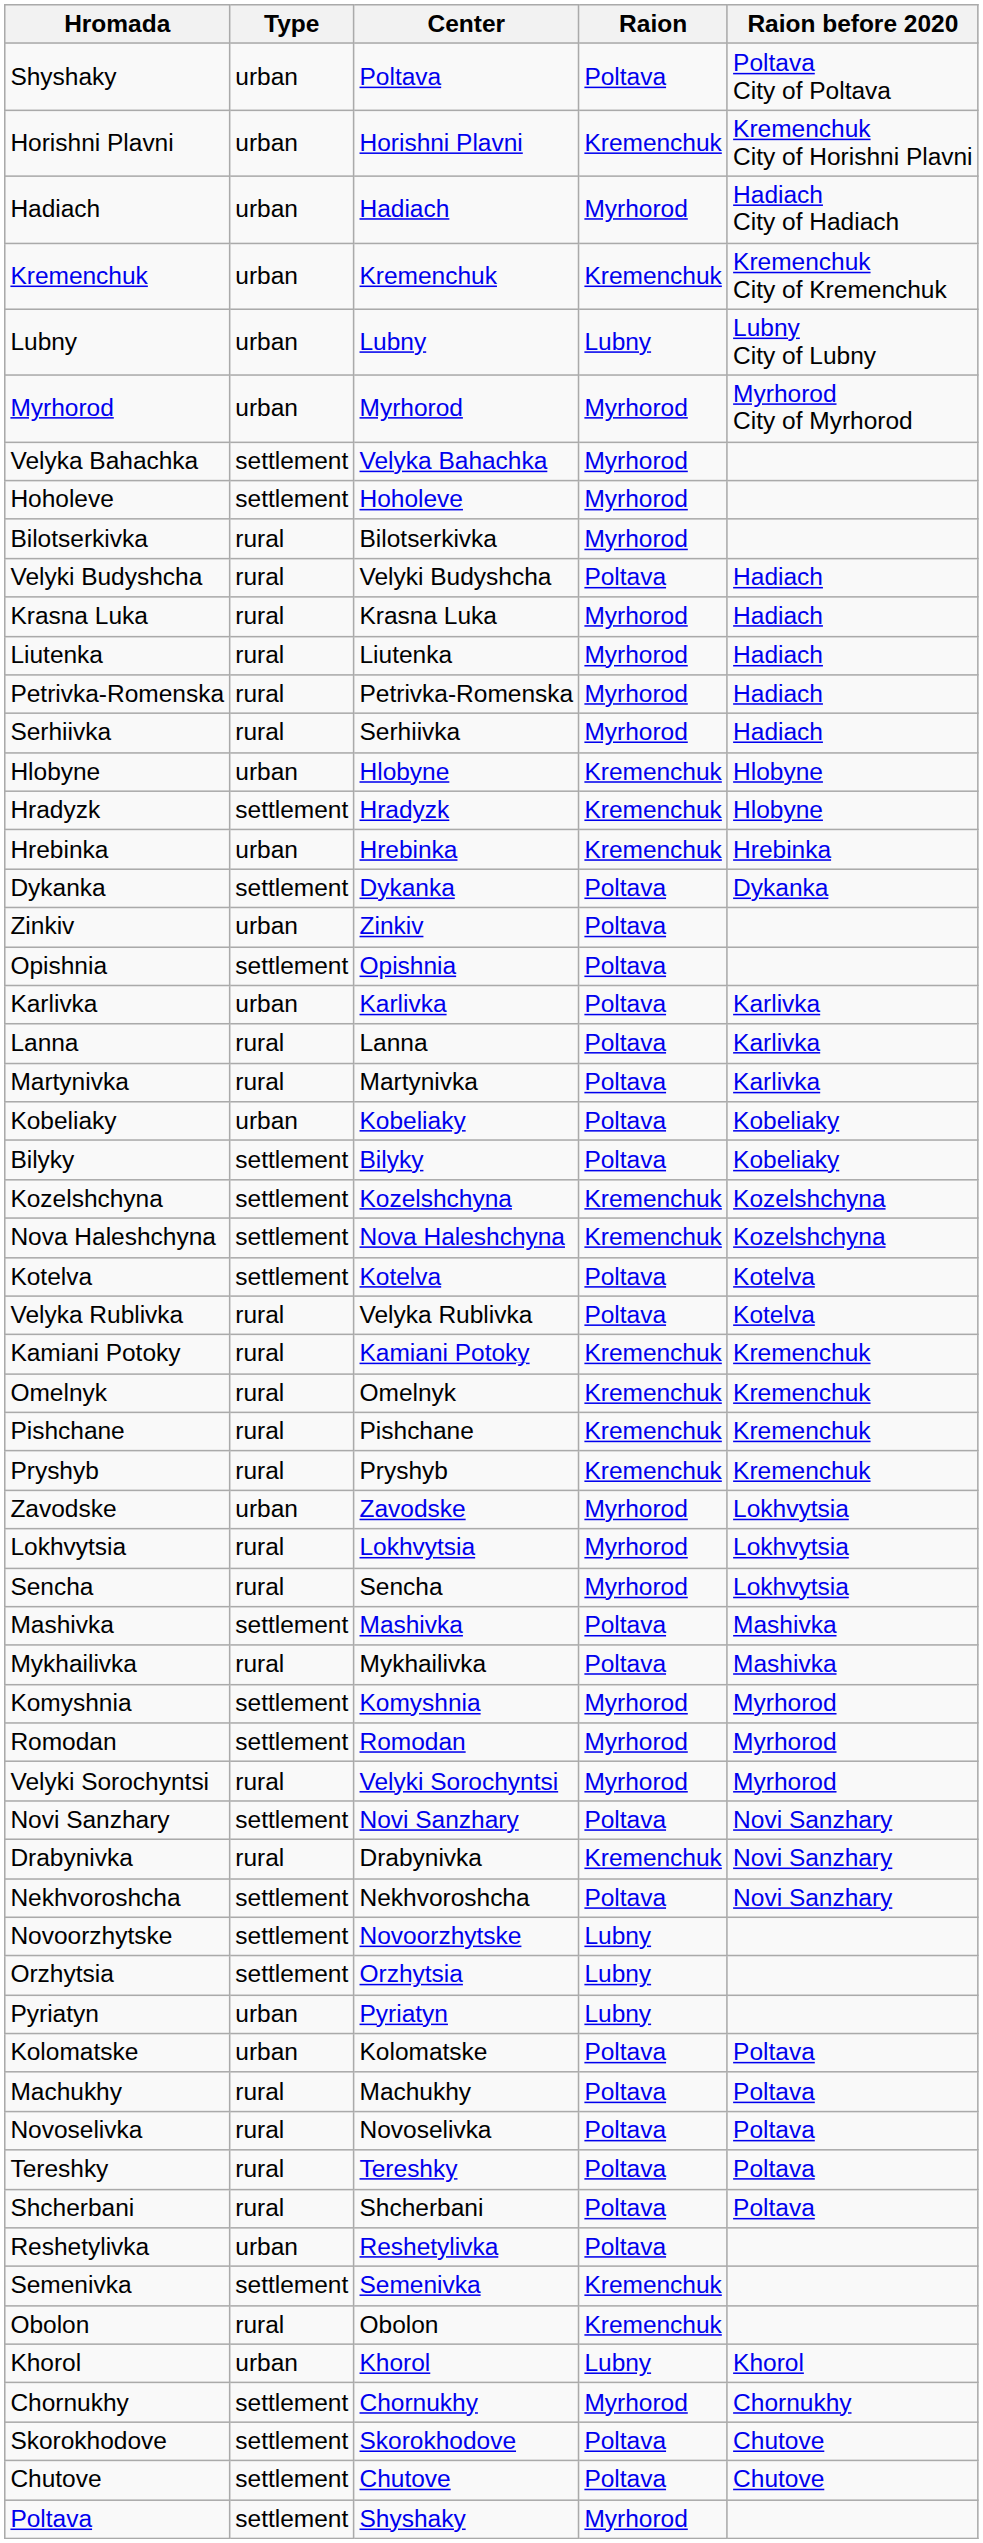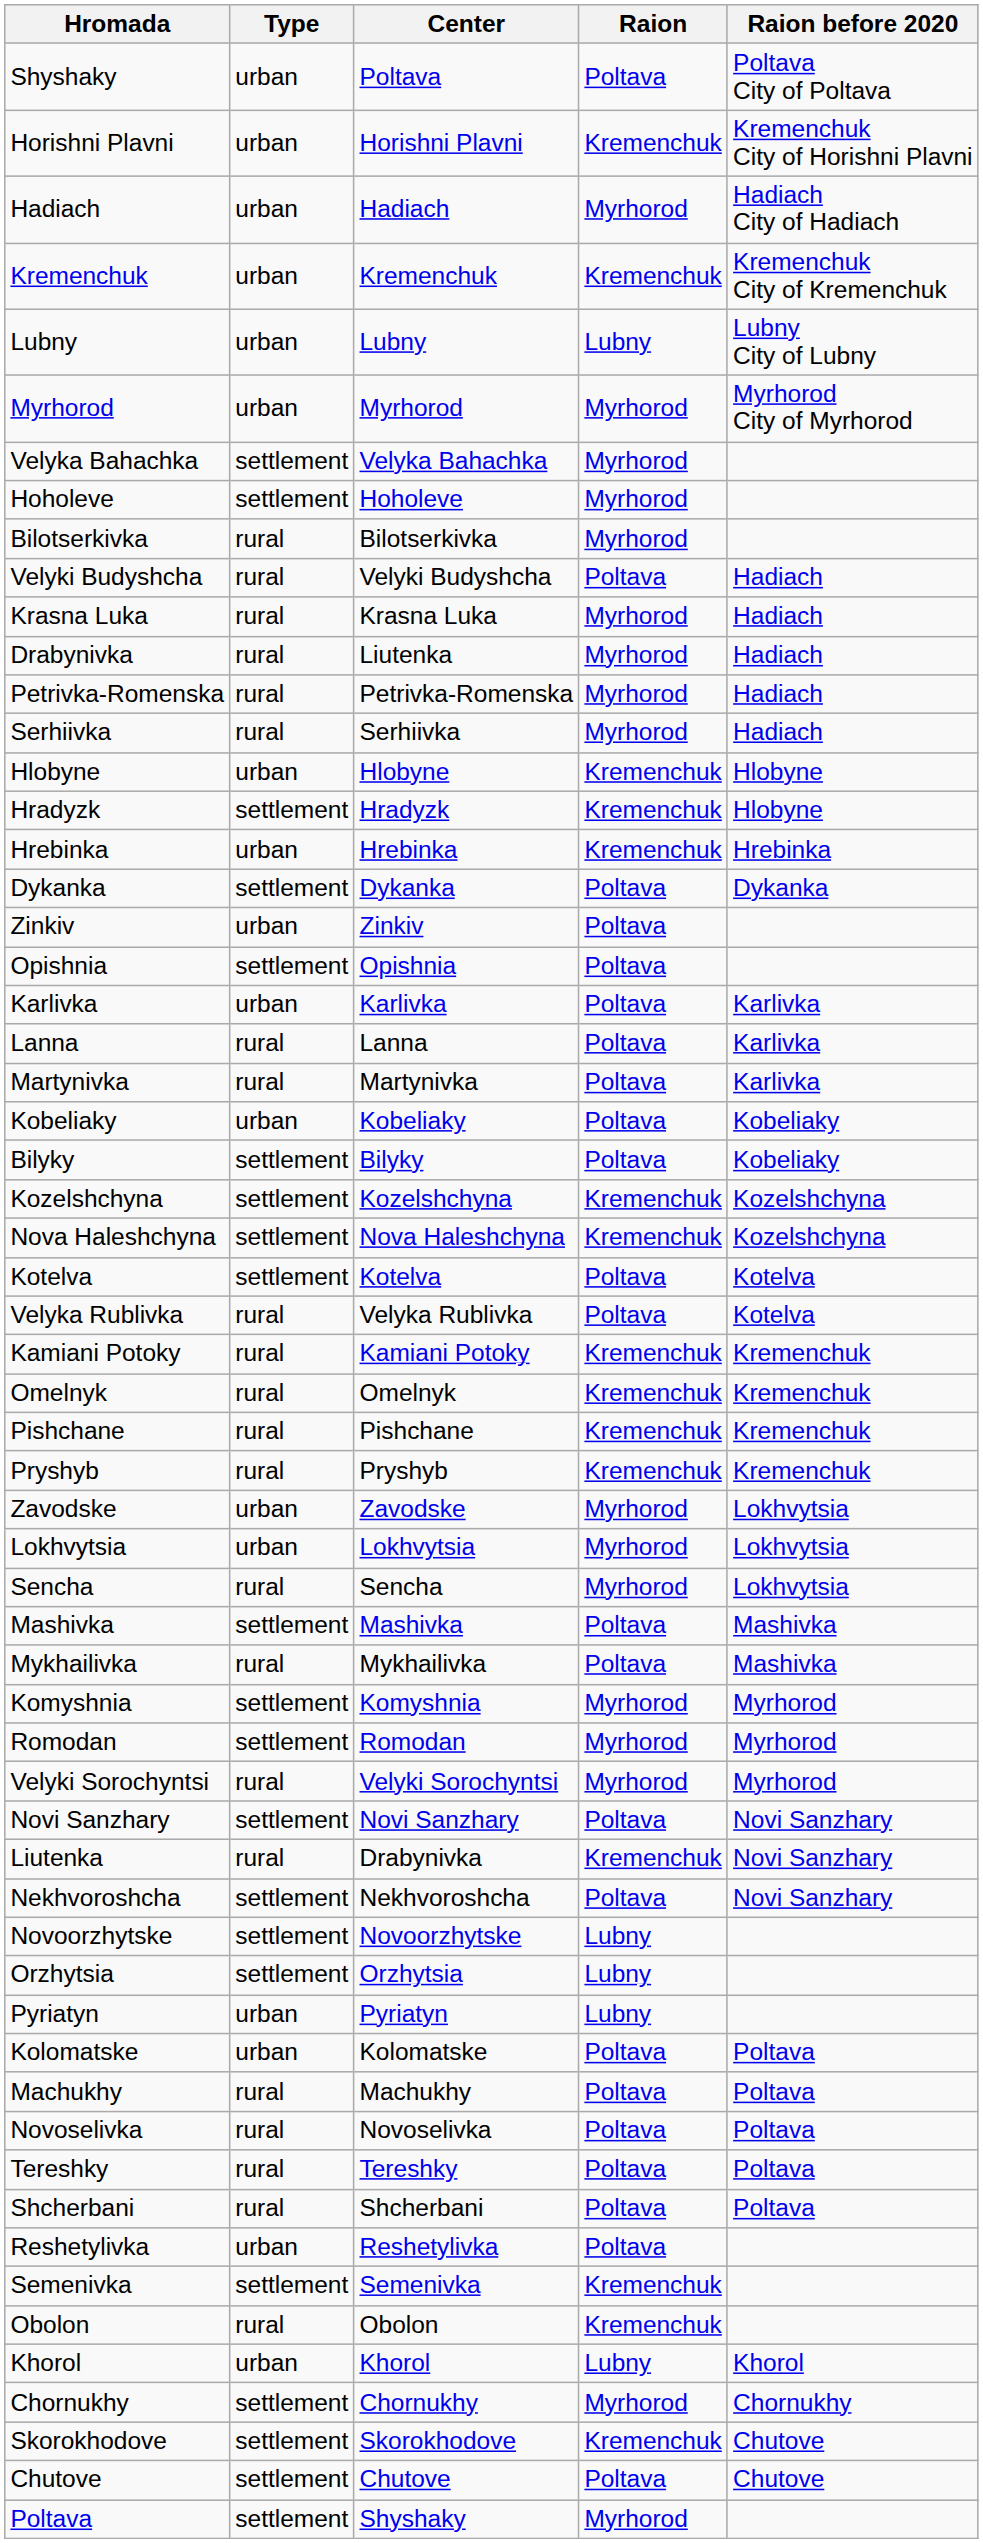(57, 655) Liutenka -> (72, 655) Drabynivka
(260, 1547) rural -> (267, 1547) urban
(72, 1858) Drabynivka -> (57, 1858) Liutenka
(625, 2440) Poltava -> (653, 2440) Kremenchuk
